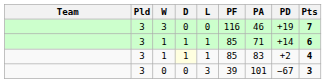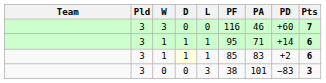(285, 27) +19 -> (285, 27) +60
(232, 41) 85 -> (232, 41) 95
(310, 56) 4 -> (310, 56) 6
(232, 71) 39 -> (232, 71) 38
(285, 71) −67 -> (285, 71) −83
